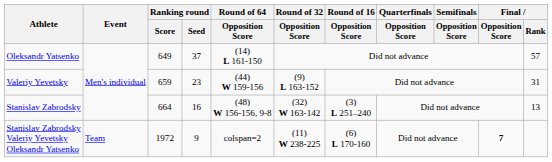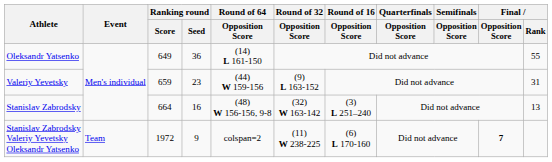(196, 56) 37 -> (196, 56) 36
(536, 56) 57 -> (536, 56) 55
